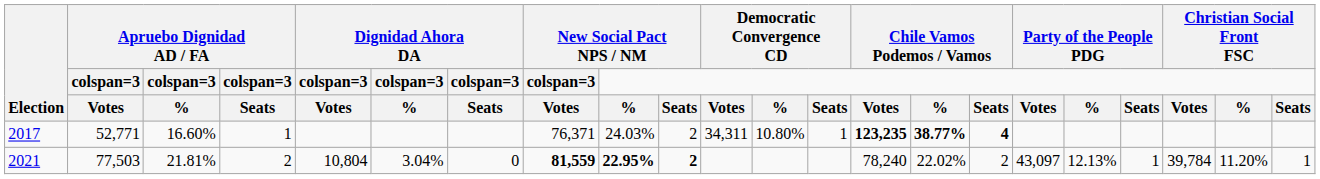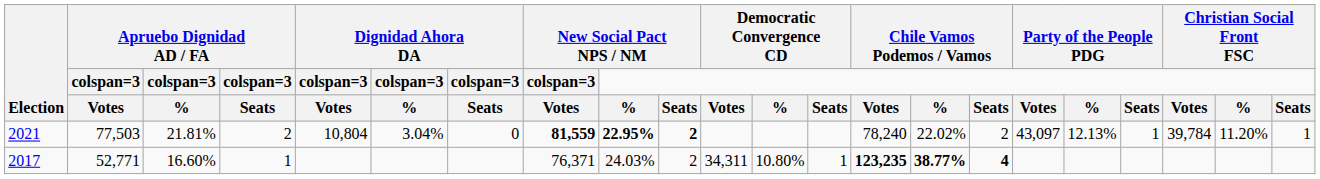rows swapped: (24, 160) <-> (24, 134)
